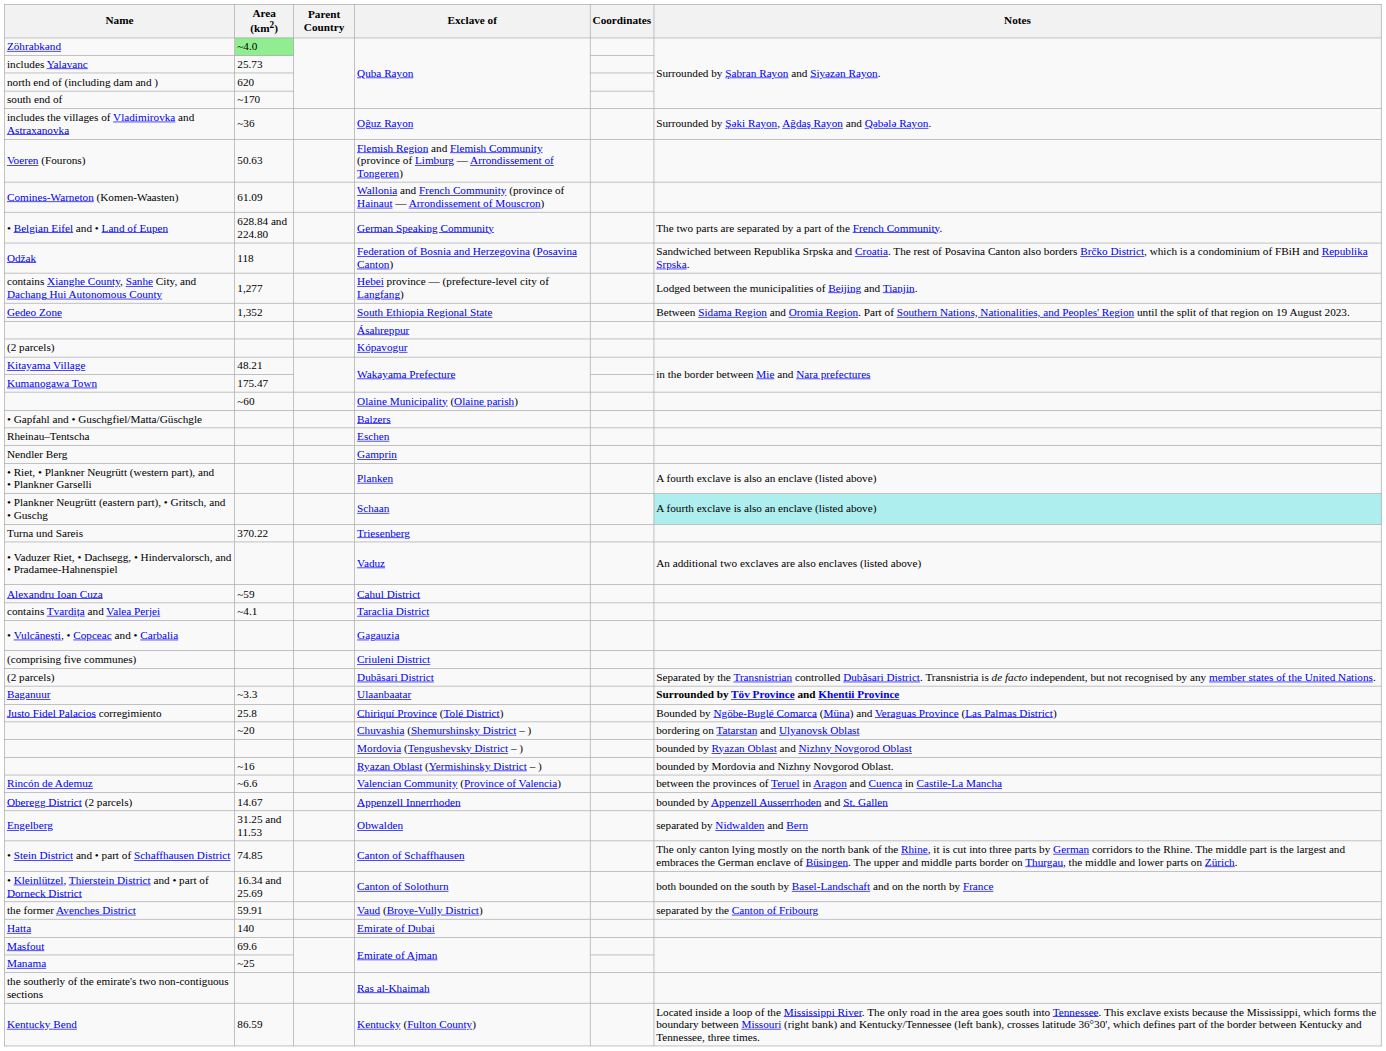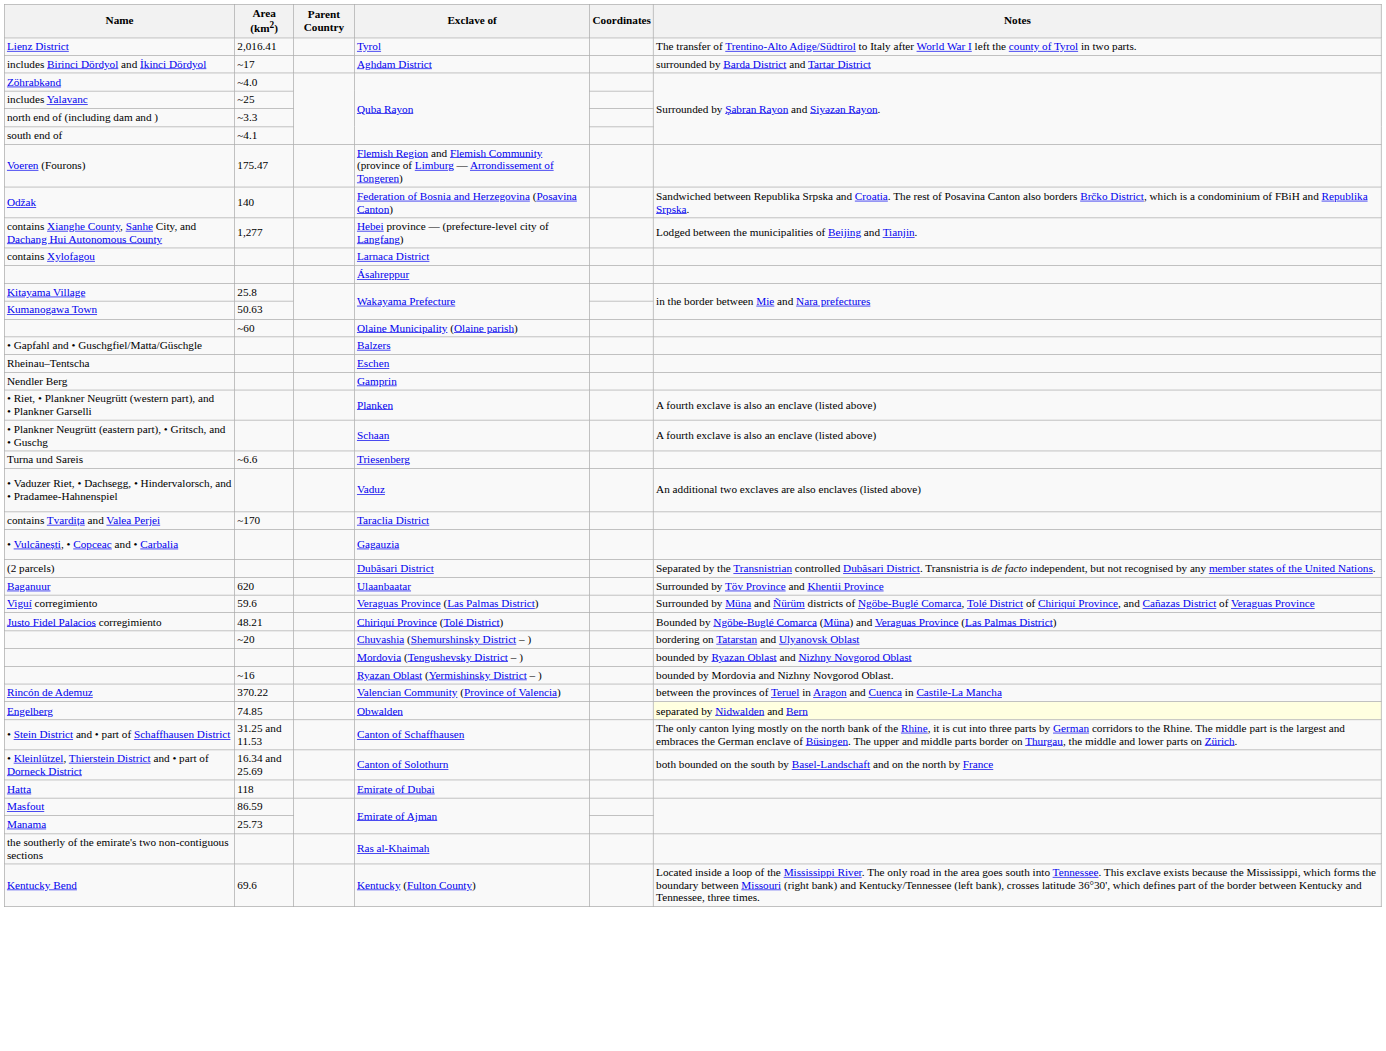+ row: (38, 46)
+ row: (107, 64)
(247, 46) lightgreen background -> (247, 82) no background
(250, 64) 25.73 -> (246, 100) ~25
(246, 82) 620 -> (247, 117) ~3.3
(249, 100) ~170 -> (247, 135) ~4.1
- row: (101, 124)
(250, 160) 50.63 -> (253, 165) 175.47
- row: (93, 197)
- row: (88, 227)
(245, 258) 118 -> (246, 202) 140
+ row: (51, 257)
- row: (34, 312)
- row: (31, 348)
(250, 365) 48.21 -> (247, 292) 25.8
(253, 383) 175.47 -> (250, 310) 50.63
(766, 509) paleturquoise background -> (766, 435) no background
(253, 533) 370.22 -> (247, 459) ~6.6
- row: (55, 593)
(247, 611) ~4.1 -> (249, 520) ~170
- row: (72, 659)
(247, 695) ~3.3 -> (246, 586) 620
(778, 695) bold -> (770, 586) normal
+ row: (52, 604)
(247, 713) 25.8 -> (250, 621) 48.21
(247, 784) ~6.6 -> (253, 693) 370.22
- row: (70, 801)
(259, 825) 31.25 and 11.53 -> (250, 710) 74.85
(732, 825) no background -> (732, 710) lightyellow background
(250, 856) 74.85 -> (259, 734) 31.25 and 11.53
- row: (71, 910)
(246, 928) 140 -> (246, 789) 118
(247, 946) 69.6 -> (250, 807) 86.59
(246, 964) ~25 -> (250, 824) 25.73
(250, 1024) 86.59 -> (247, 885) 69.6
